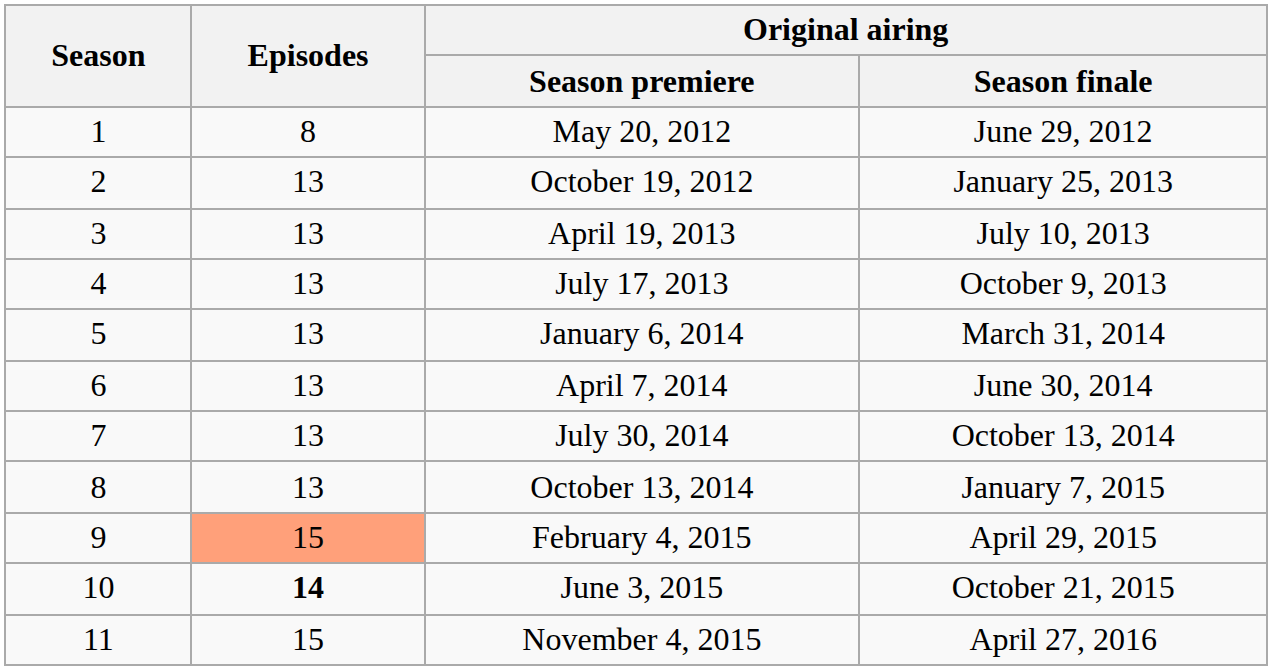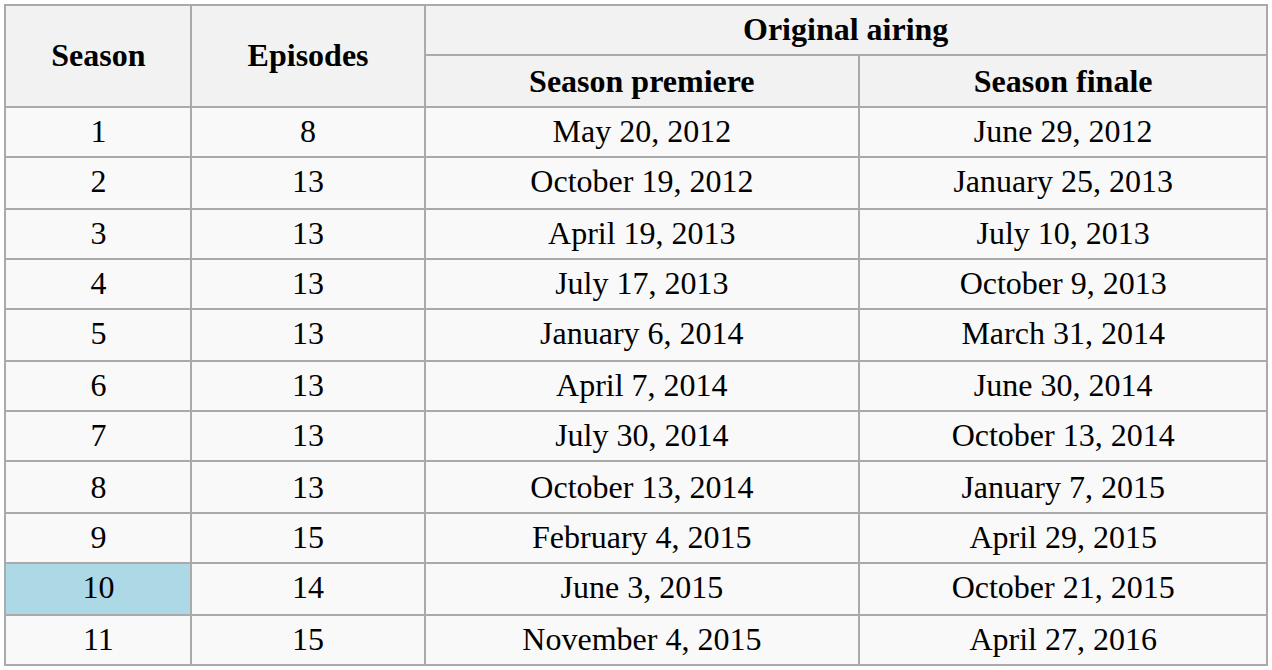(308, 537) lightsalmon background -> (308, 537) no background
(98, 588) no background -> (98, 588) lightblue background
(308, 588) bold -> (308, 588) normal
